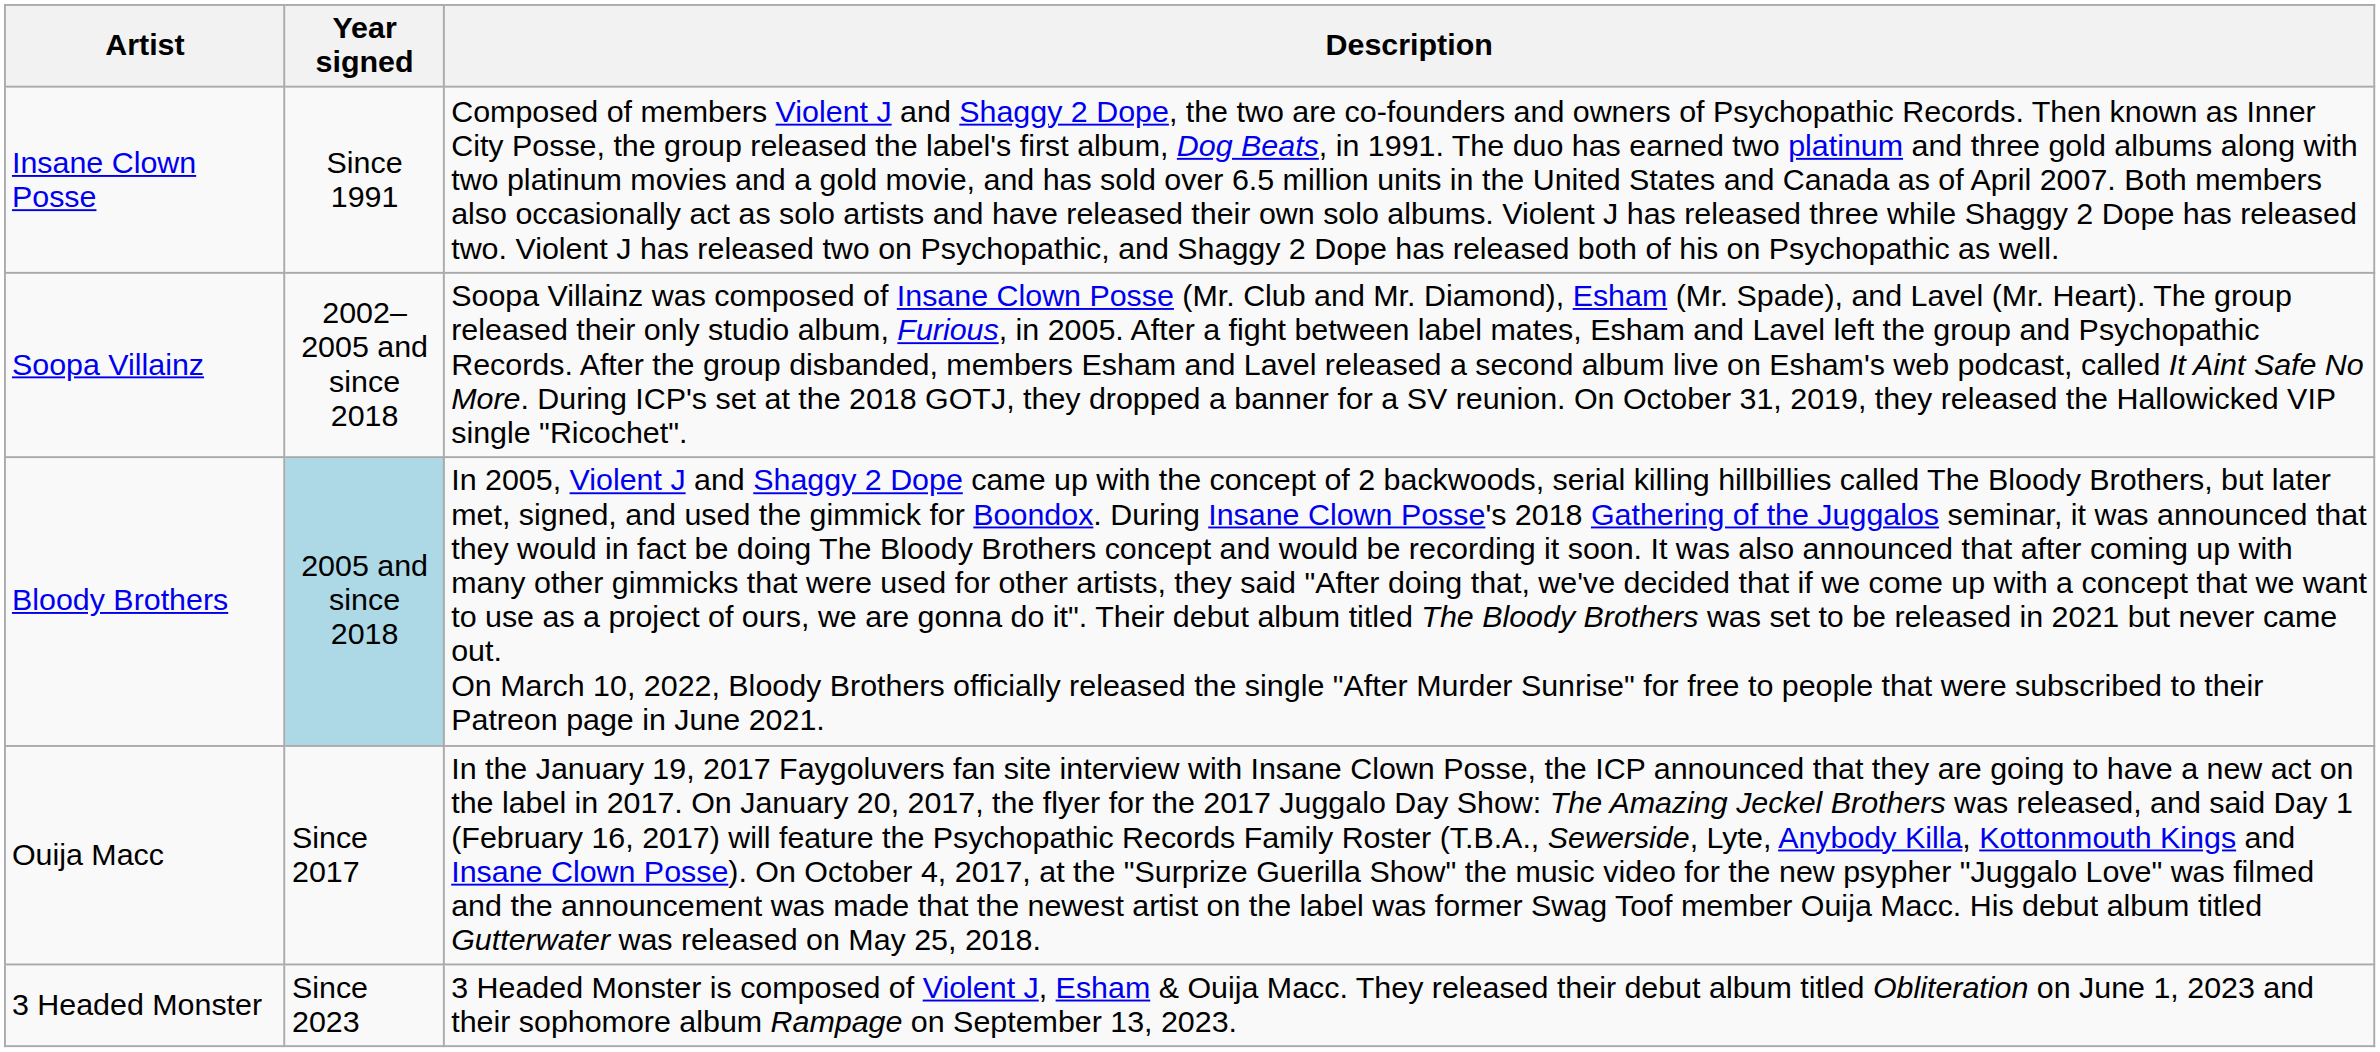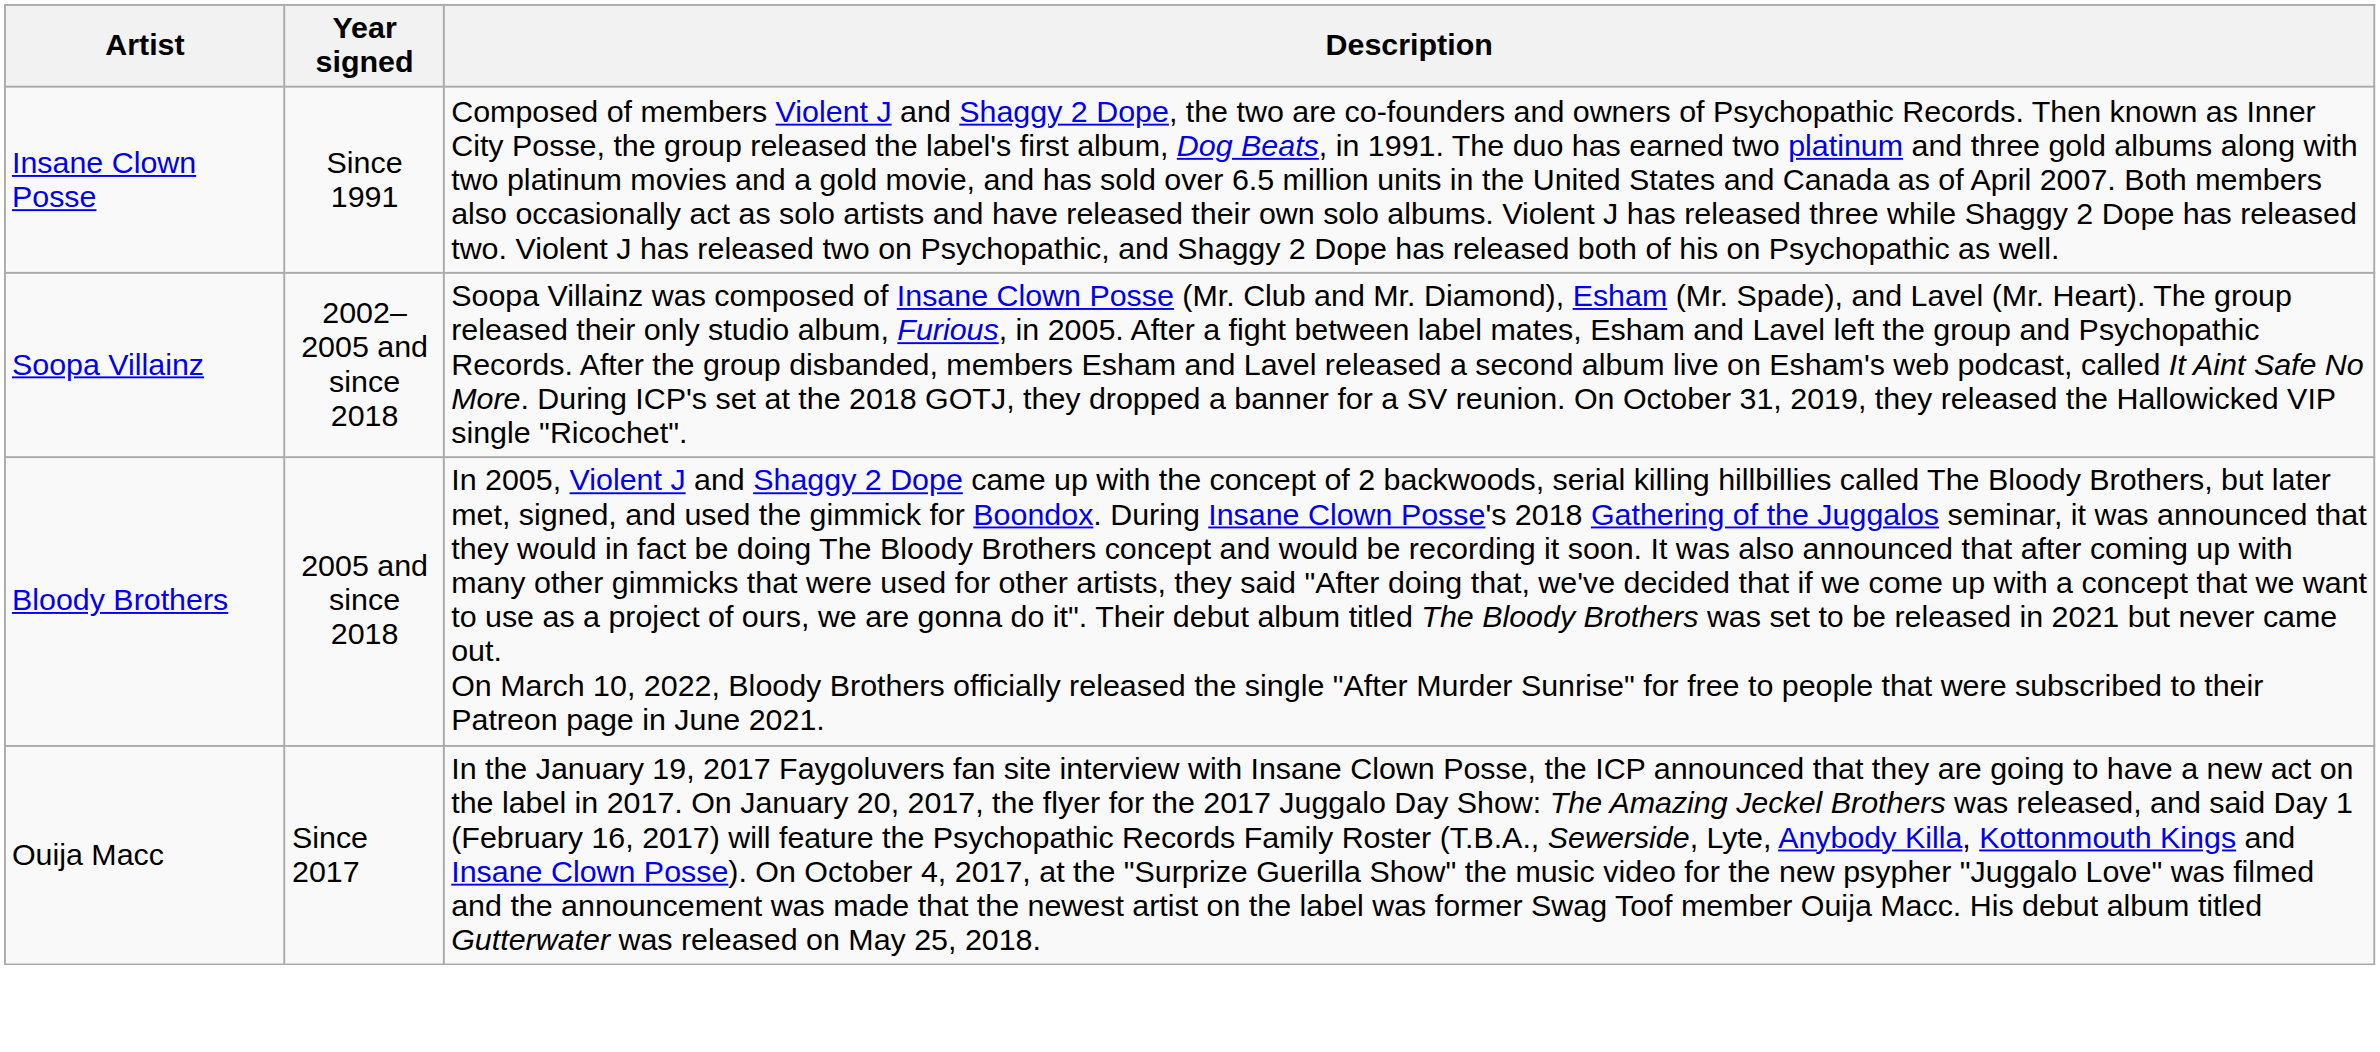(365, 600) lightblue background -> (365, 600) no background
- row: (137, 1004)
